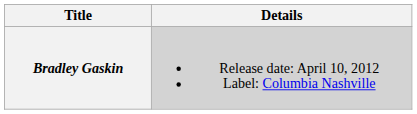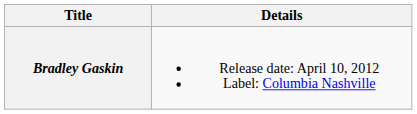(282, 76) lightgrey background -> (282, 76) no background
